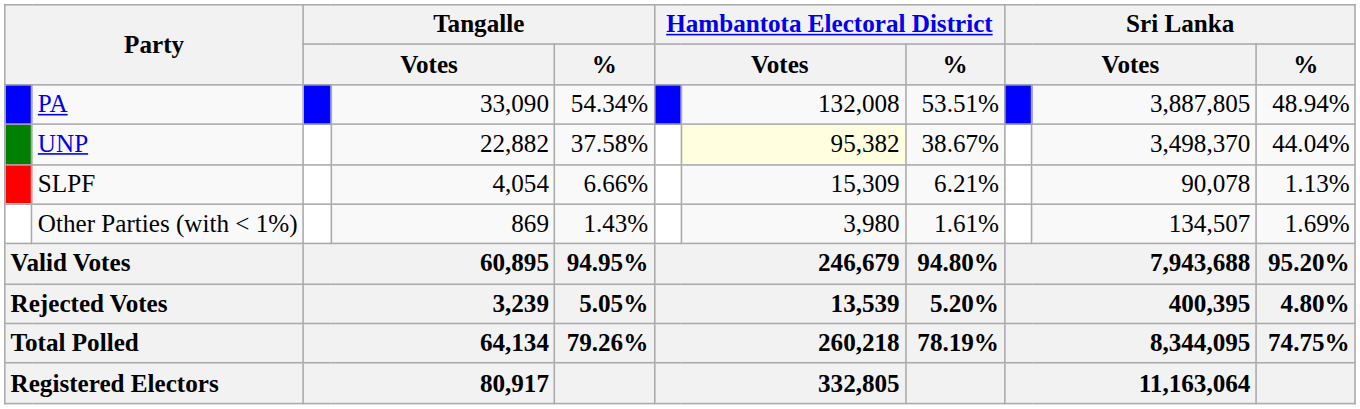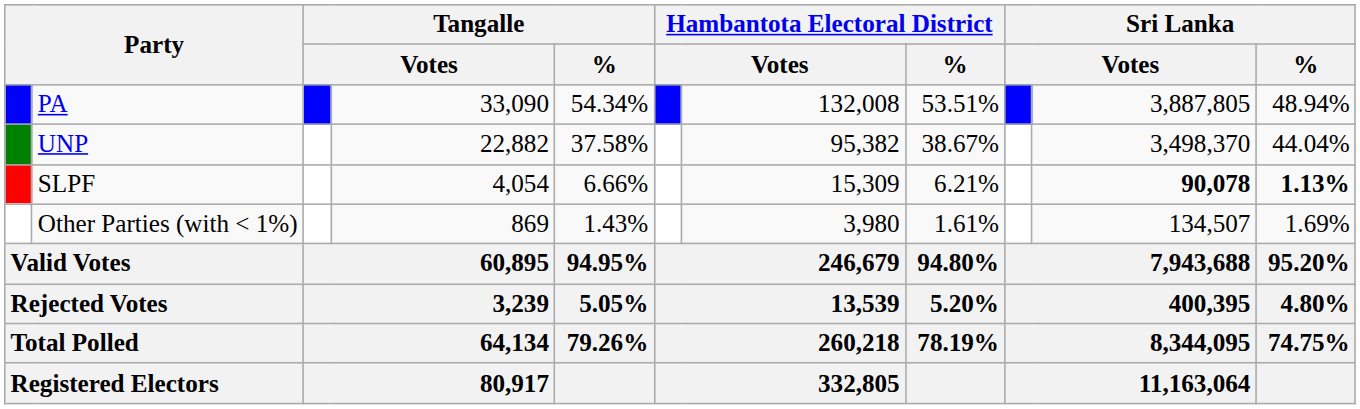(865, 143) lightyellow background -> (865, 143) no background
(1216, 183) normal -> (1216, 183) bold
(1317, 183) normal -> (1315, 183) bold
